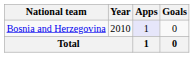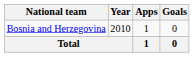(146, 28) lavender background -> (146, 28) no background
